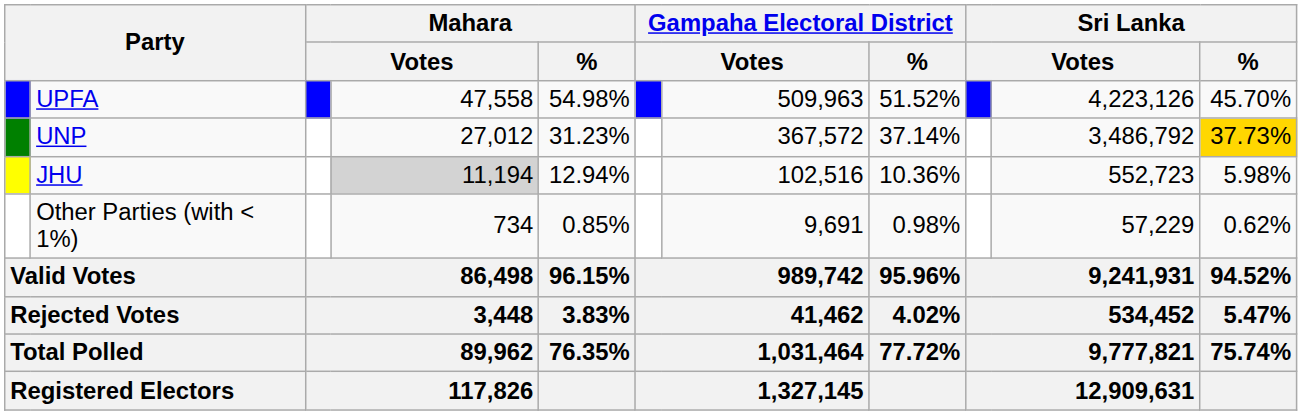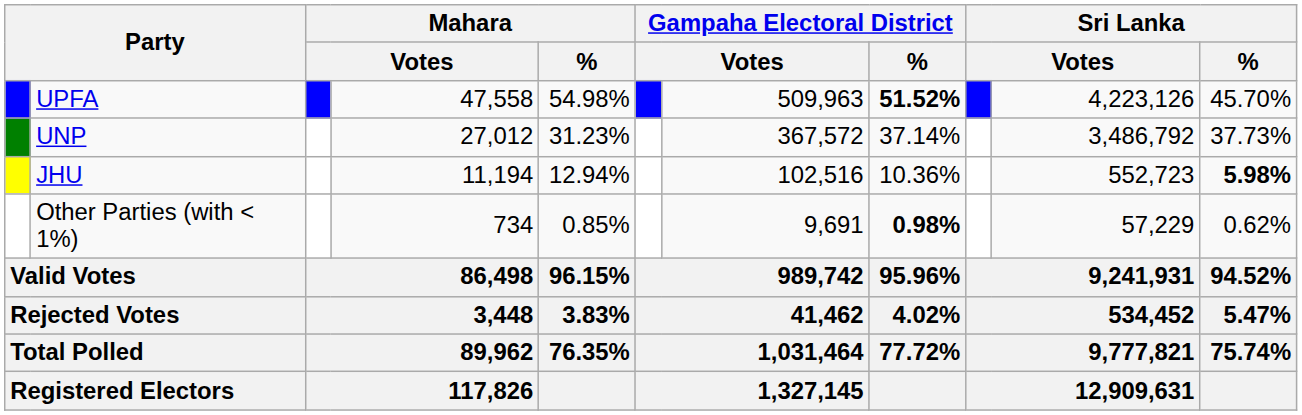(920, 99) normal -> (920, 99) bold
(1251, 136) gold background -> (1251, 136) no background
(498, 174) lightgrey background -> (498, 174) no background
(1257, 174) normal -> (1257, 174) bold
(926, 225) normal -> (926, 225) bold
